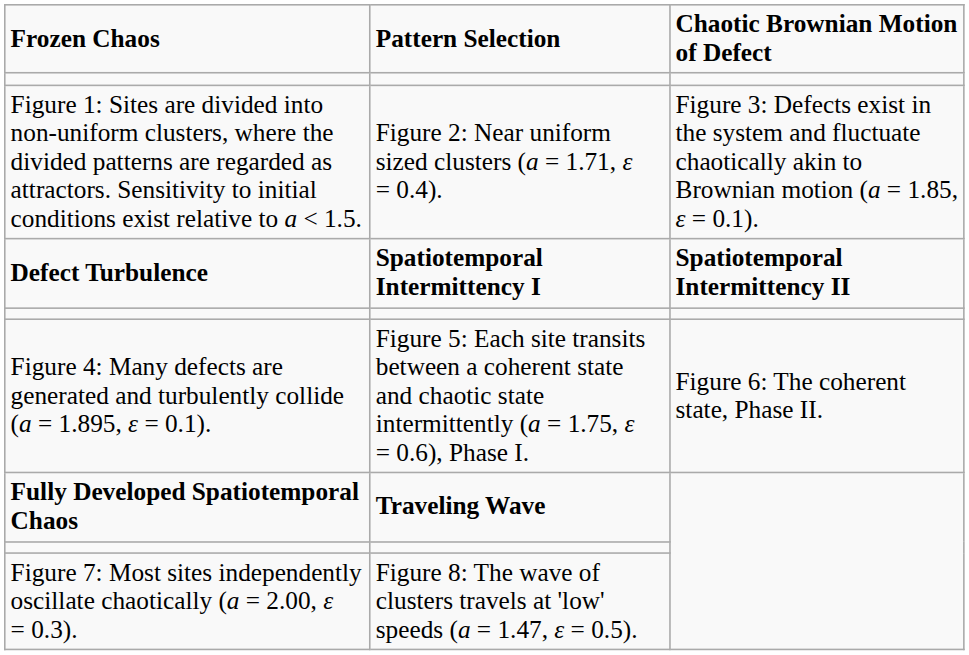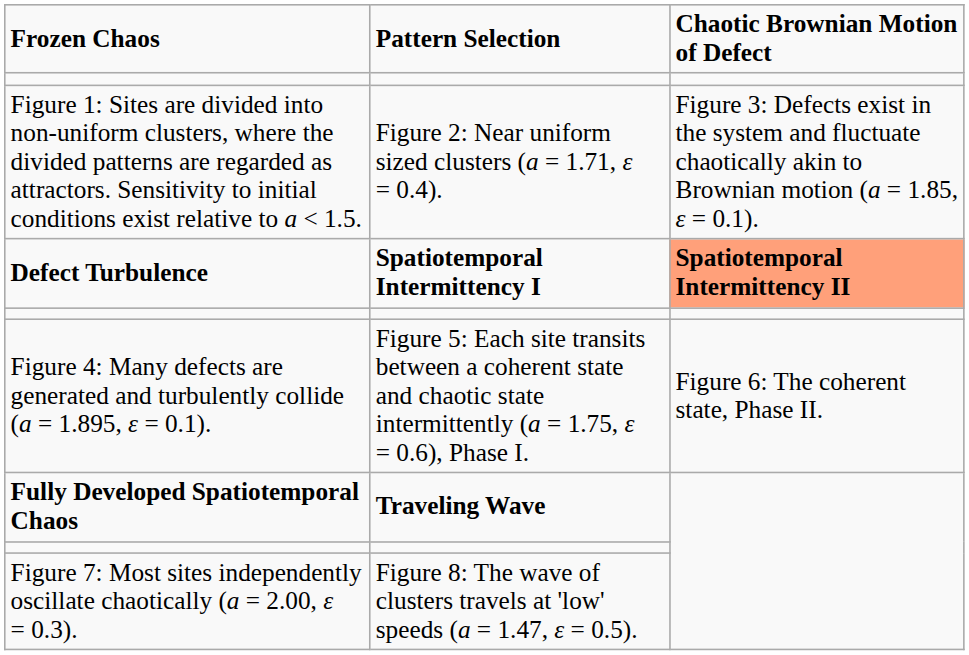(763, 272) no background -> (763, 272) lightsalmon background
